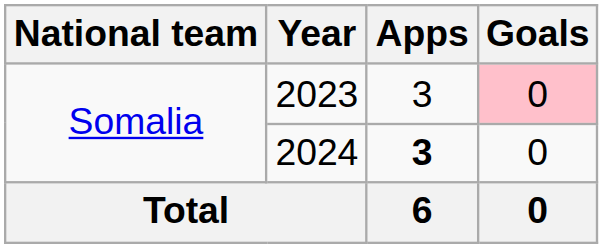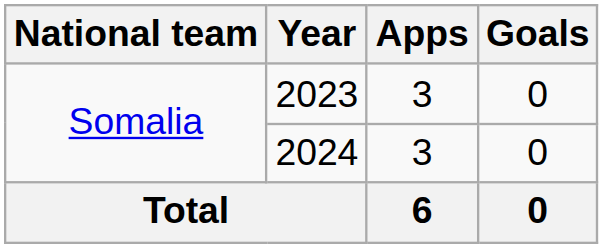(538, 93) pink background -> (538, 93) no background
(422, 152) bold -> (422, 152) normal
